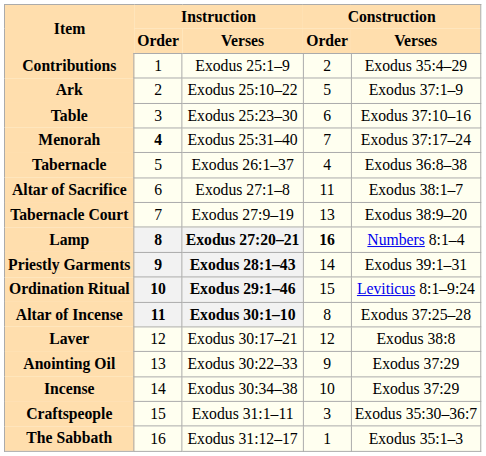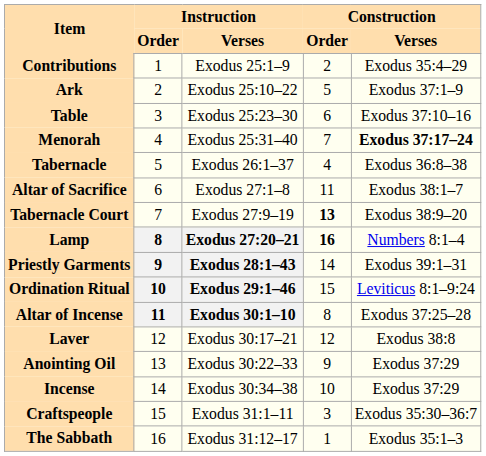(158, 140) bold -> (158, 140) normal
(416, 140) normal -> (416, 140) bold
(327, 214) normal -> (327, 214) bold
